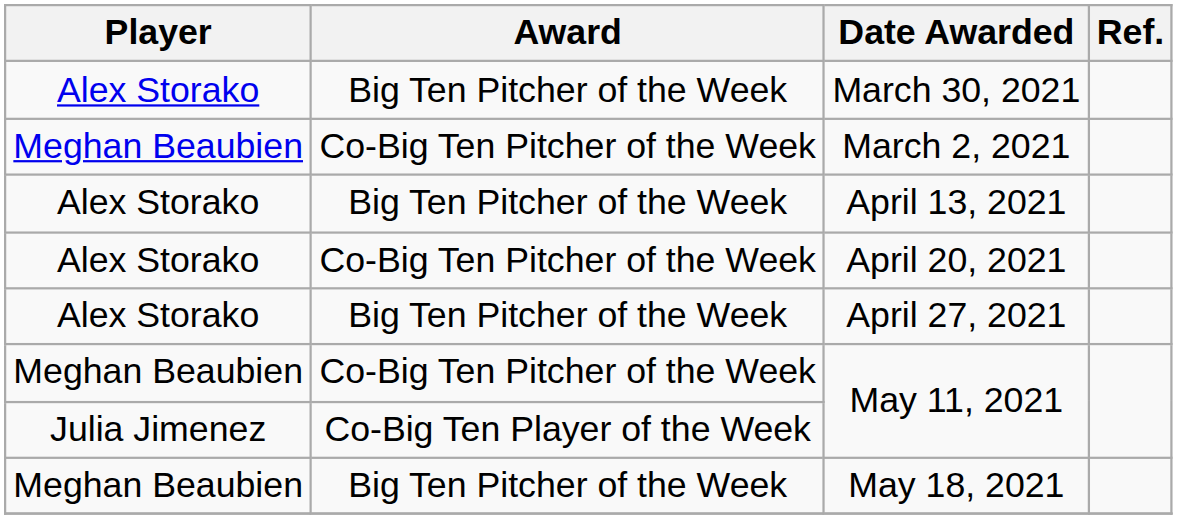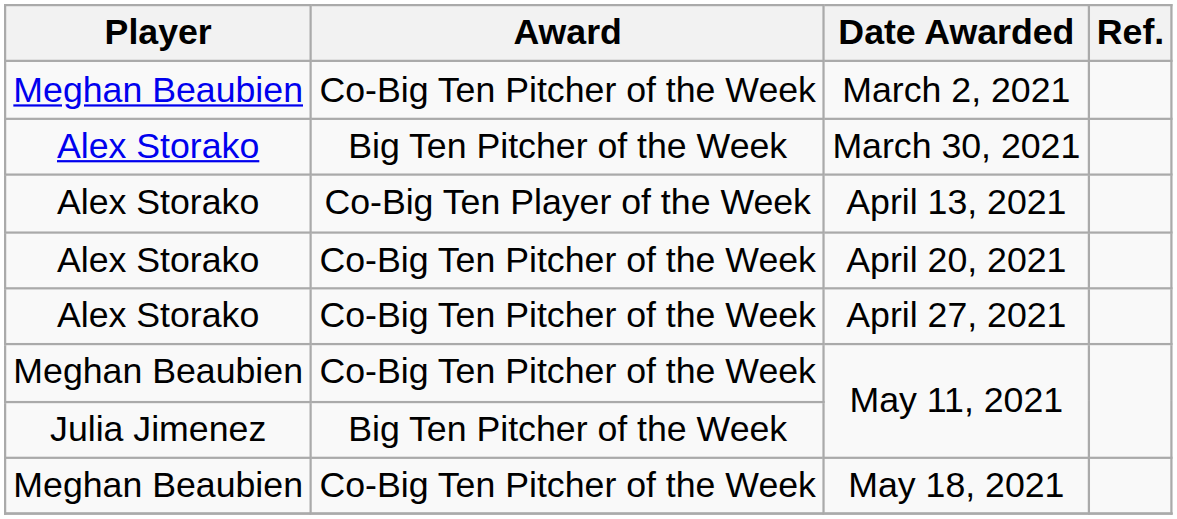rows swapped: (158, 145) <-> (158, 89)
(568, 202) Big Ten Pitcher of the Week -> (568, 202) Co-Big Ten Player of the Week
(568, 315) Big Ten Pitcher of the Week -> (568, 315) Co-Big Ten Pitcher of the Week
(568, 428) Co-Big Ten Player of the Week -> (568, 428) Big Ten Pitcher of the Week
(568, 485) Big Ten Pitcher of the Week -> (568, 485) Co-Big Ten Pitcher of the Week
